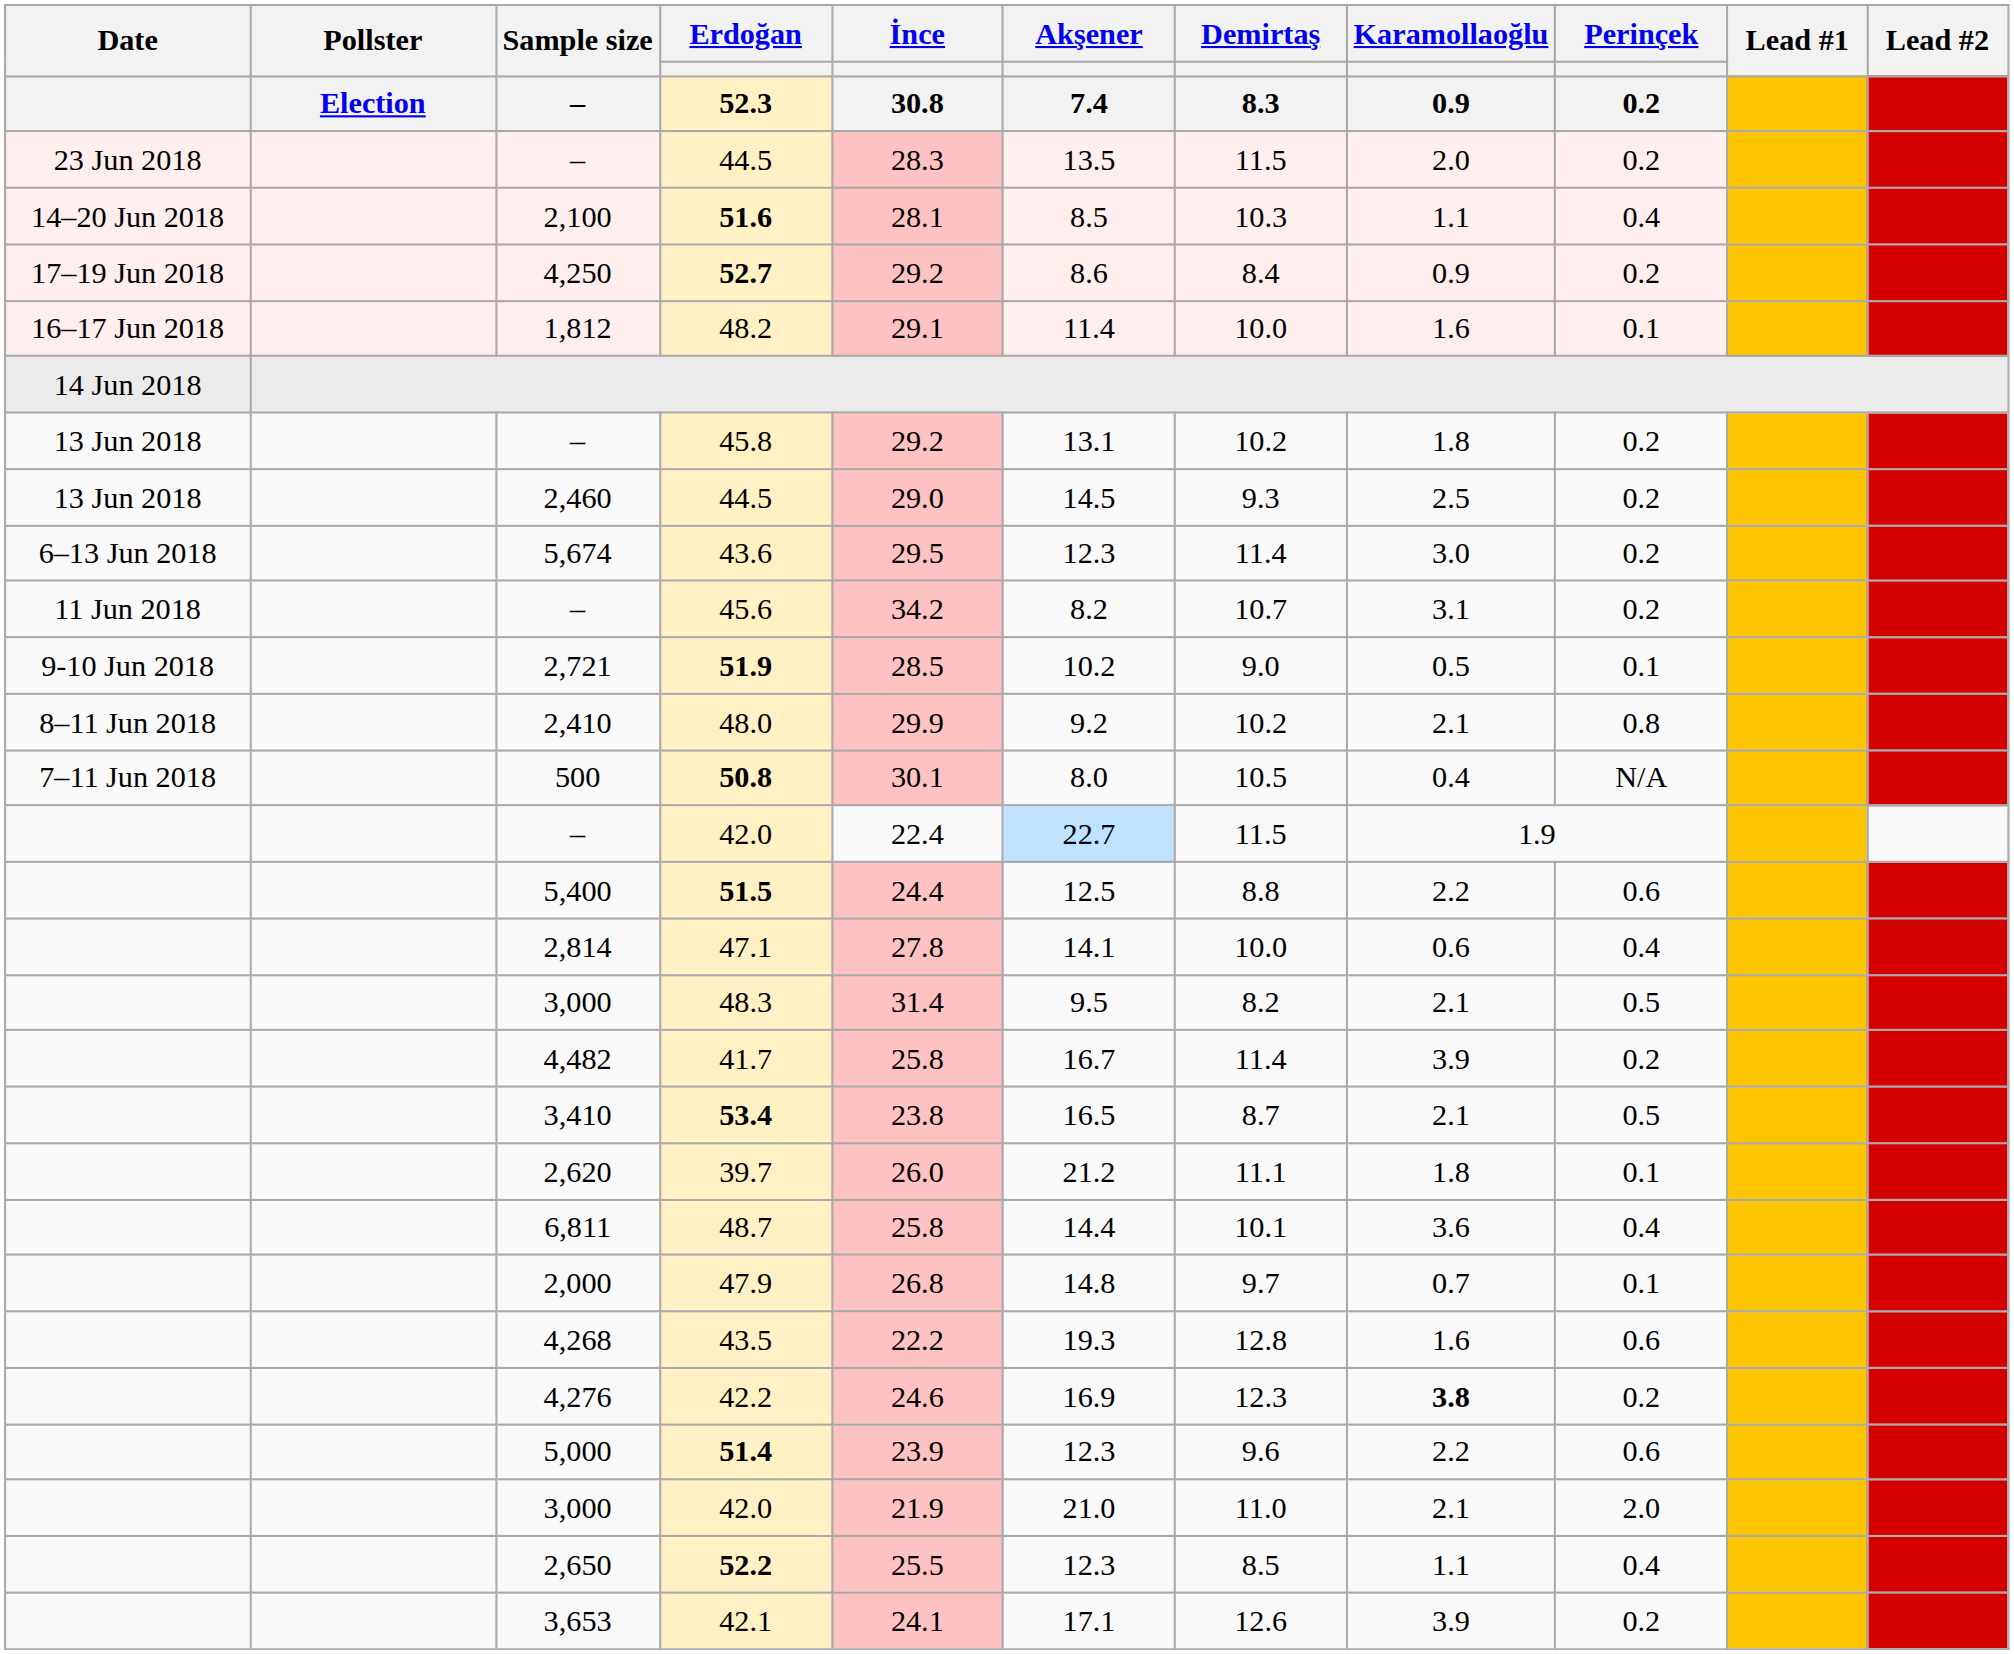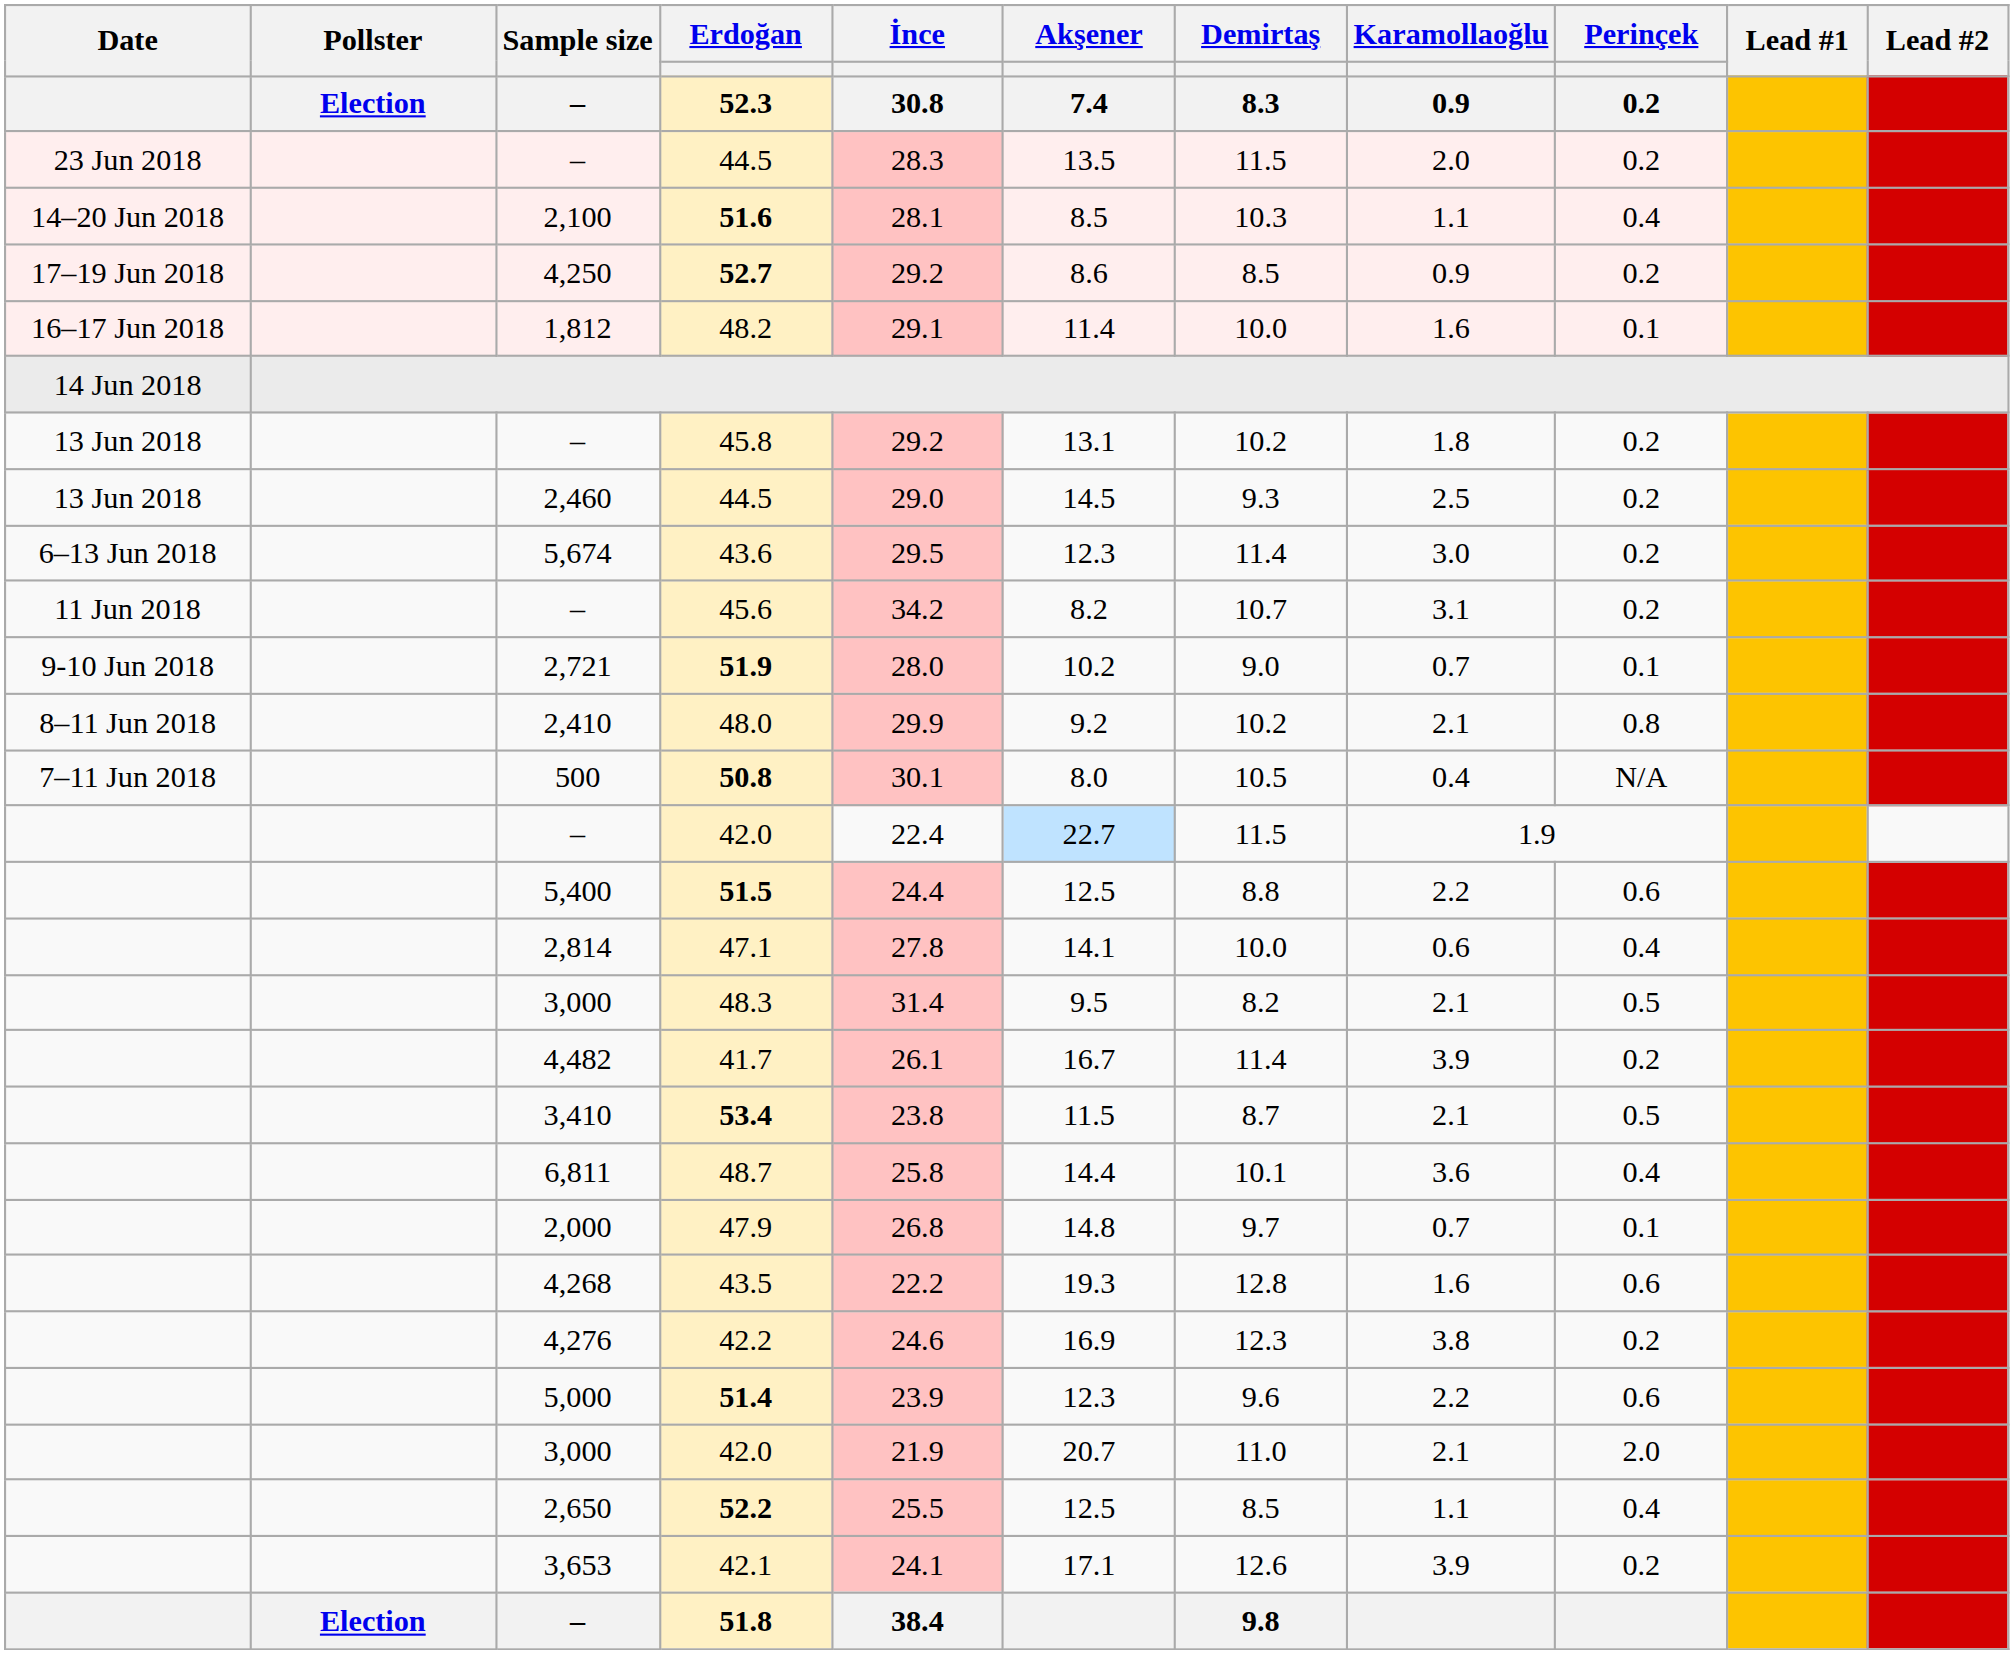(1261, 272) 8.4 -> (1261, 272) 8.5
(917, 666) 28.5 -> (917, 666) 28.0
(1451, 666) 0.5 -> (1451, 666) 0.7
(917, 1059) 25.8 -> (917, 1059) 26.1
(1089, 1115) 16.5 -> (1089, 1115) 11.5
- row: (578, 1171)
(1451, 1396) bold -> (1451, 1340) normal
(1089, 1508) 21.0 -> (1089, 1452) 20.7
(1089, 1564) 12.3 -> (1089, 1508) 12.5
+ row: (578, 1621)
